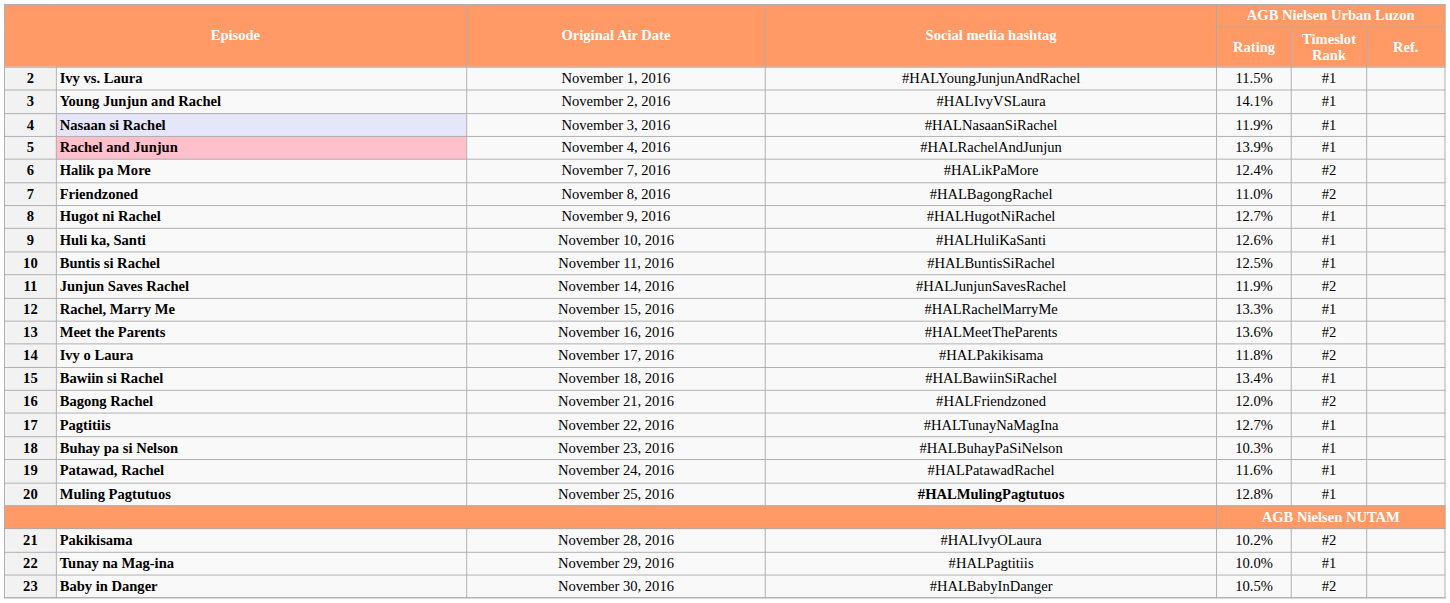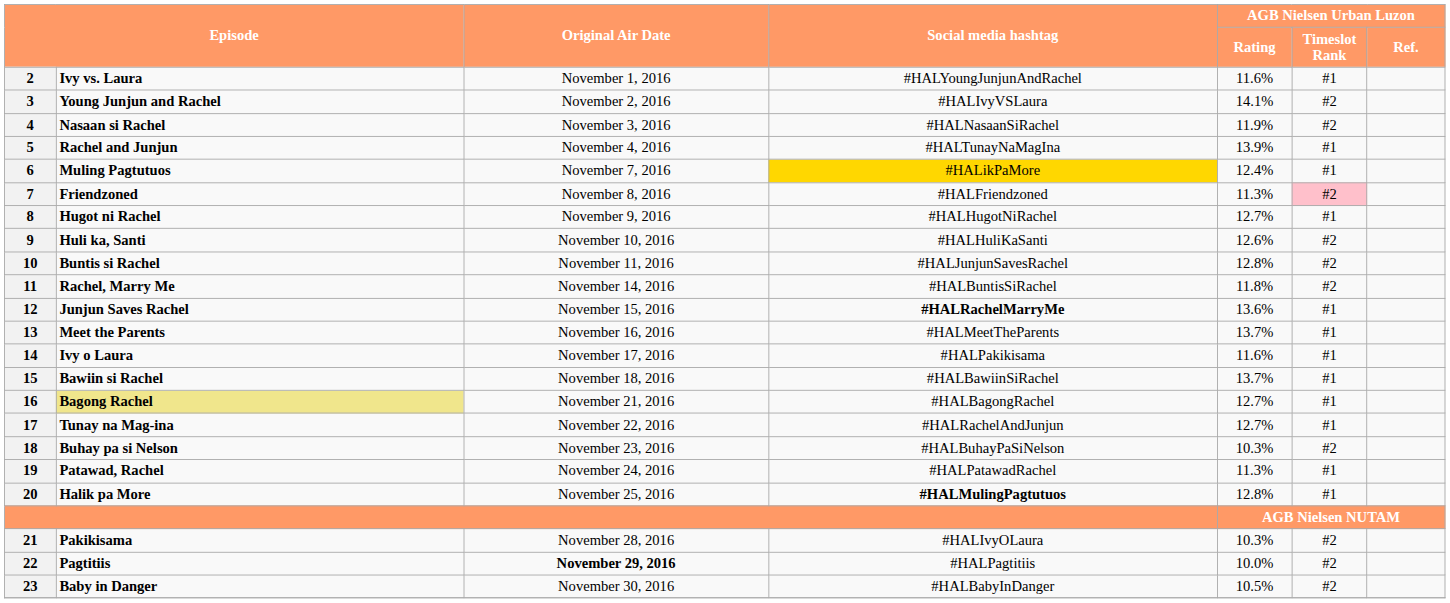(1254, 78) 11.5% -> (1255, 78) 11.6%
(1329, 101) #1 -> (1329, 101) #2
(113, 124) lavender background -> (112, 124) no background
(1329, 124) #1 -> (1329, 124) #2
(119, 147) pink background -> (118, 147) no background
(991, 147) #HALRachelAndJunjun -> (993, 147) #HALTunayNaMagIna
(105, 170) Halik pa More -> (115, 170) Muling Pagtutuos
(991, 170) no background -> (993, 170) gold background
(1329, 170) #2 -> (1329, 170) #1
(991, 194) #HALBagongRachel -> (993, 194) #HALFriendzoned
(1254, 194) 11.0% -> (1255, 194) 11.3%
(1329, 194) no background -> (1329, 194) pink background
(1329, 240) #1 -> (1329, 240) #2
(991, 263) #HALBuntisSiRachel -> (993, 263) #HALJunjunSavesRachel
(1254, 263) 12.5% -> (1255, 263) 12.8%
(1329, 263) #1 -> (1329, 263) #2
(124, 286) Junjun Saves Rachel -> (117, 286) Rachel, Marry Me
(991, 286) #HALJunjunSavesRachel -> (993, 286) #HALBuntisSiRachel
(1254, 286) 11.9% -> (1255, 286) 11.8%
(117, 309) Rachel, Marry Me -> (124, 309) Junjun Saves Rachel
(991, 309) normal -> (993, 309) bold
(1254, 309) 13.3% -> (1255, 309) 13.6%
(1254, 332) 13.6% -> (1255, 332) 13.7%
(1329, 332) #2 -> (1329, 332) #1
(1254, 355) 11.8% -> (1255, 355) 11.6%
(1329, 355) #2 -> (1329, 355) #1
(1254, 378) 13.4% -> (1255, 378) 13.7%
(106, 401) no background -> (106, 401) khaki background
(991, 401) #HALFriendzoned -> (993, 401) #HALBagongRachel
(1254, 401) 12.0% -> (1255, 401) 12.7%
(1329, 401) #2 -> (1329, 401) #1
(85, 424) Pagtitiis -> (117, 424) Tunay na Mag-ina
(991, 424) #HALTunayNaMagIna -> (993, 424) #HALRachelAndJunjun
(1329, 448) #1 -> (1329, 448) #2
(1254, 471) 11.6% -> (1255, 471) 11.3%
(115, 494) Muling Pagtutuos -> (105, 494) Halik pa More
(1254, 540) 10.2% -> (1255, 540) 10.3%
(117, 563) Tunay na Mag-ina -> (85, 563) Pagtitiis
(616, 563) normal -> (616, 563) bold
(1329, 563) #1 -> (1329, 563) #2
